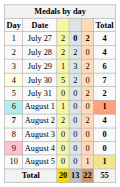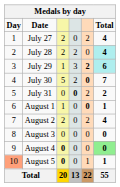(75, 39) bold -> (75, 39) normal
(87, 39) bold -> (87, 39) normal
(105, 52) no background -> (105, 52) paleturquoise background
(87, 66) normal -> (87, 66) bold
(105, 66) no background -> (105, 66) paleturquoise background
(14, 80) lightyellow background -> (14, 80) no background
(87, 80) normal -> (87, 80) bold
(75, 93) normal -> (75, 93) bold
(14, 107) paleturquoise background -> (14, 107) no background
(87, 107) normal -> (87, 107) bold
(105, 107) lightsalmon background -> (105, 107) no background
(14, 121) bold -> (14, 121) normal
(14, 148) pink background -> (14, 148) no background
(63, 148) normal -> (63, 148) bold
(105, 148) no background -> (105, 148) lightgreen background
(14, 162) no background -> (14, 162) lightsalmon background
(63, 162) normal -> (63, 162) bold
(105, 162) khaki background -> (105, 162) no background
